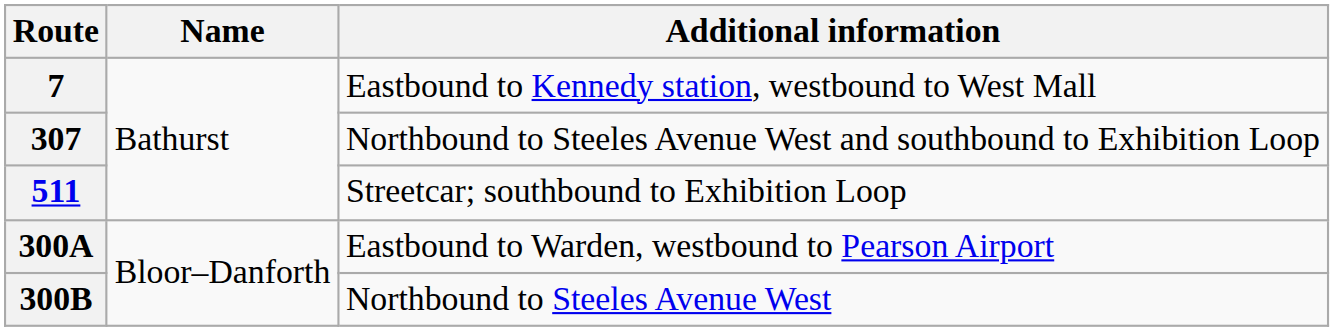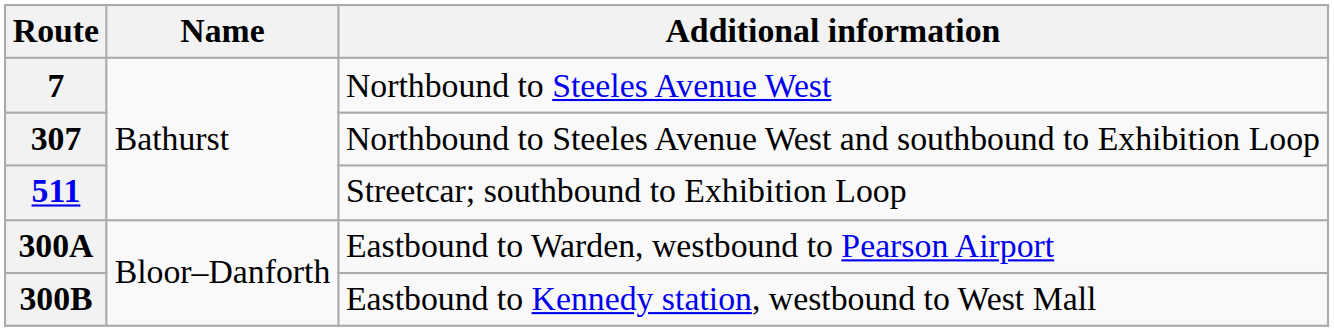(721, 84) Eastbound to Kennedy station, westbound to West Mall -> (589, 84) Northbound to Steeles Avenue West
(589, 298) Northbound to Steeles Avenue West -> (721, 298) Eastbound to Kennedy station, westbound to West Mall
